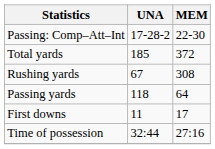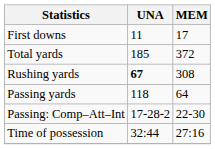rows swapped: (37, 113) <-> (66, 34)
(137, 74) normal -> (137, 74) bold
